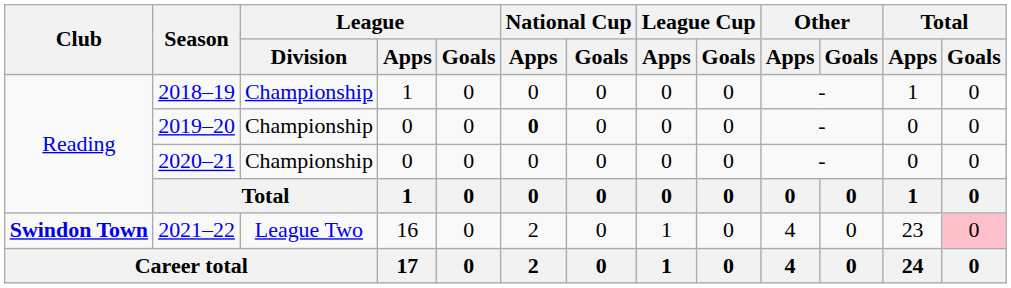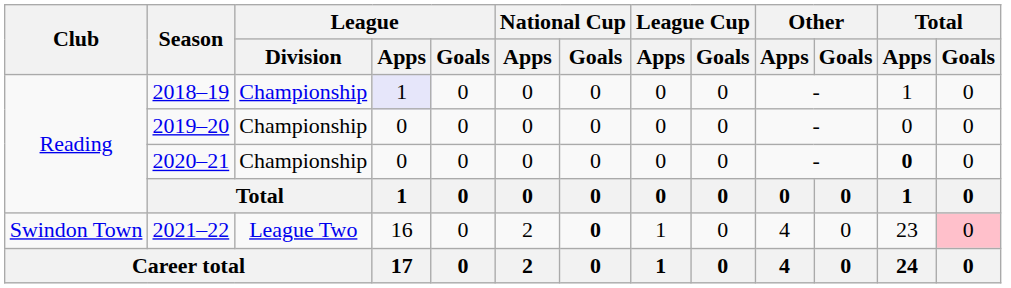(407, 91) no background -> (402, 91) lavender background
(533, 126) bold -> (527, 126) normal
(913, 160) normal -> (907, 160) bold
(79, 230) bold -> (76, 230) normal
(601, 230) normal -> (596, 230) bold
